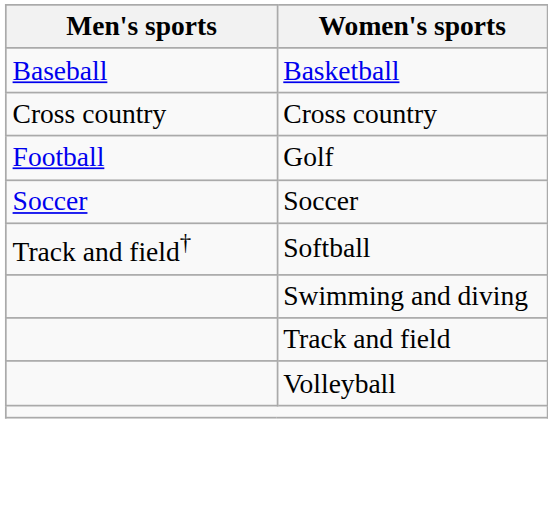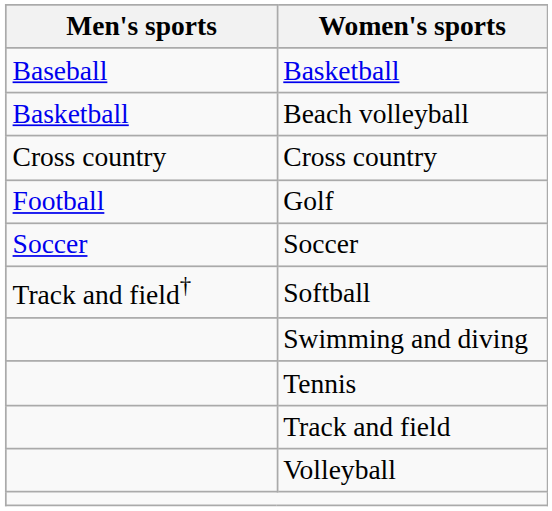+ row: (376, 113)
+ row: (320, 382)
